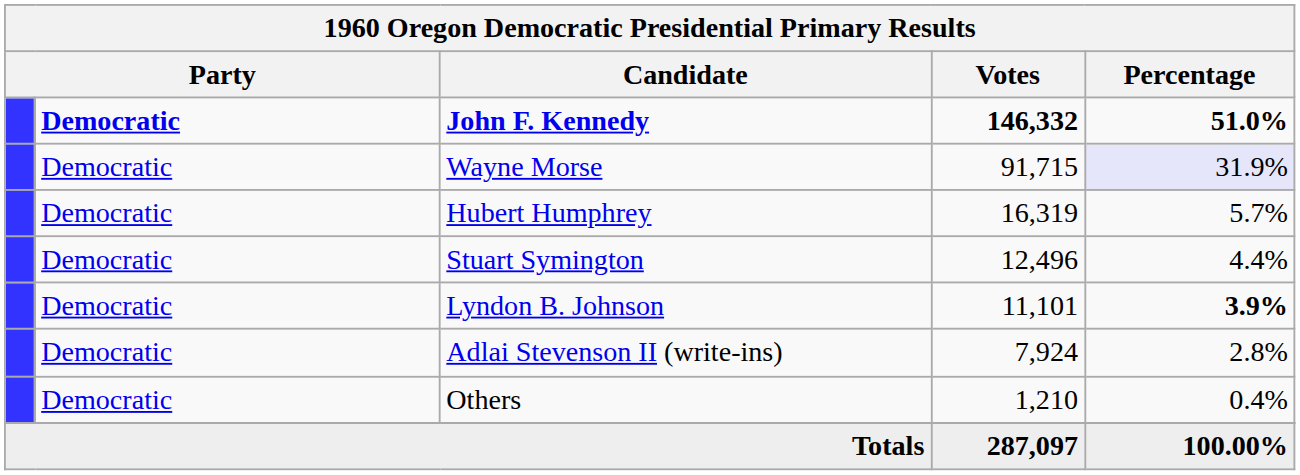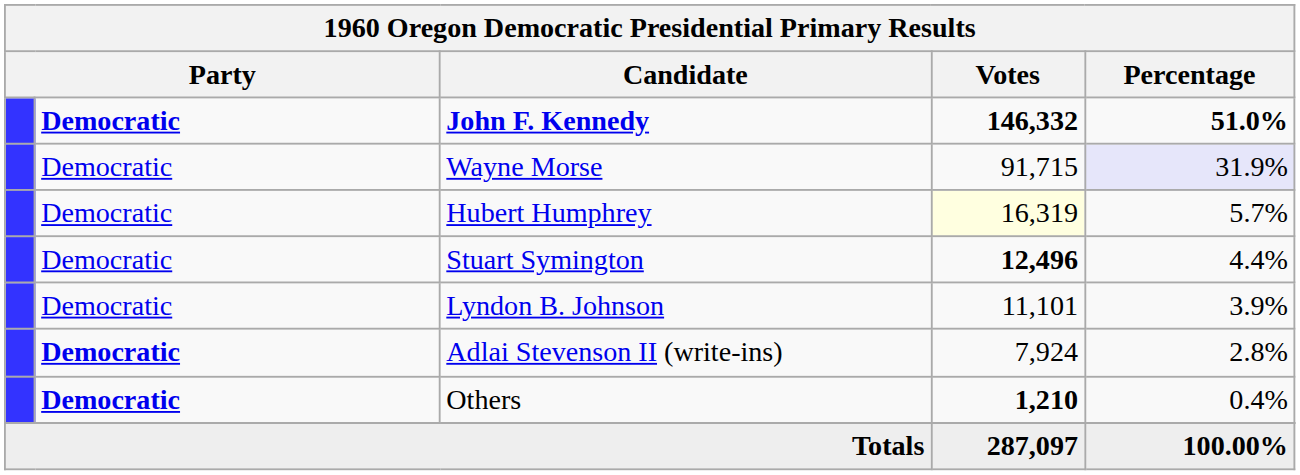(1039, 213) no background -> (1039, 213) lightyellow background
(1039, 259) normal -> (1039, 259) bold
(1256, 306) bold -> (1259, 306) normal
(107, 352) normal -> (111, 352) bold
(107, 398) normal -> (111, 398) bold
(1046, 398) normal -> (1046, 398) bold
